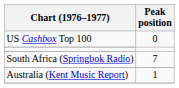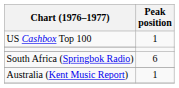(155, 39) 0 -> (155, 39) 1
(155, 59) 7 -> (155, 59) 6
